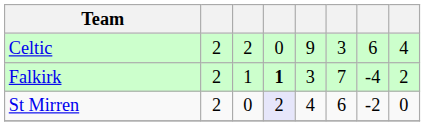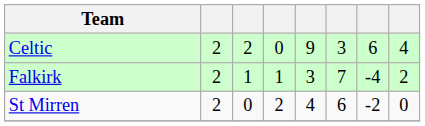(279, 76) bold -> (279, 76) normal
(279, 105) lavender background -> (279, 105) no background
